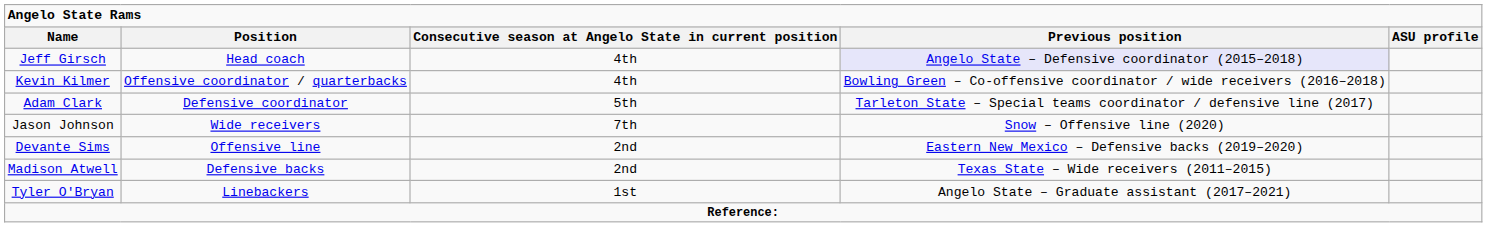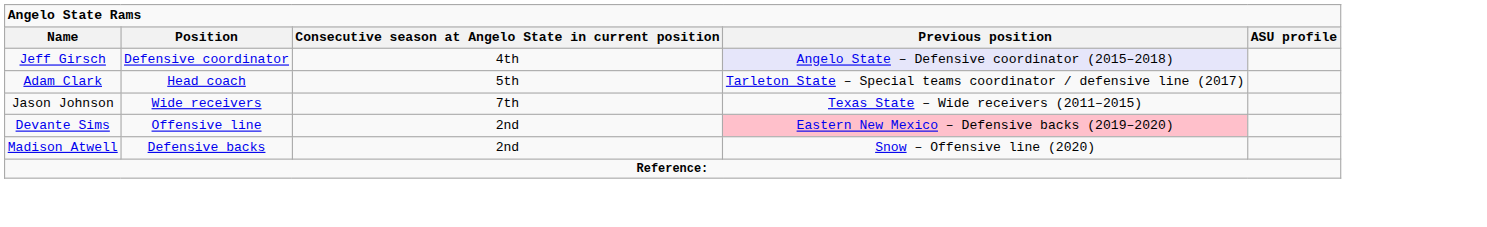(265, 59) Head coach -> (207, 59) Defensive coordinator
- row: (63, 81)
(265, 103) Defensive coordinator -> (207, 81) Head coach
(1115, 125) Snow – Offensive line (2020) -> (985, 103) Texas State – Wide receivers (2011–2015)
(1115, 147) no background -> (985, 125) pink background
(1115, 169) Texas State – Wide receivers (2011–2015) -> (985, 147) Snow – Offensive line (2020)
- row: (63, 191)
